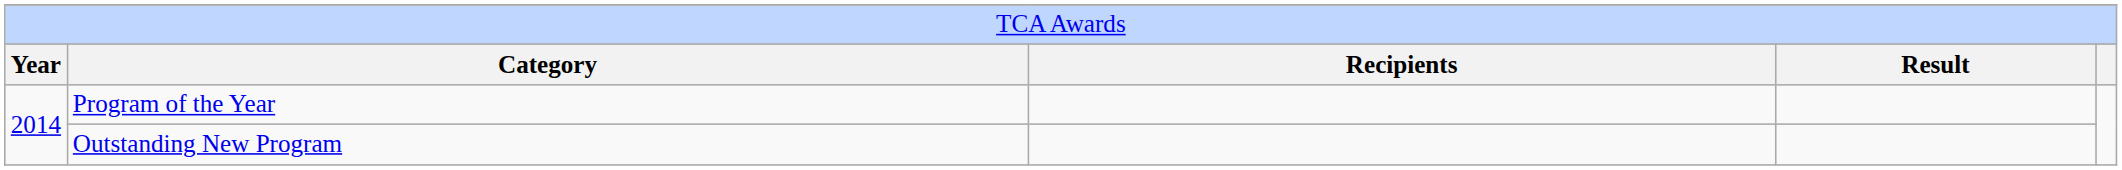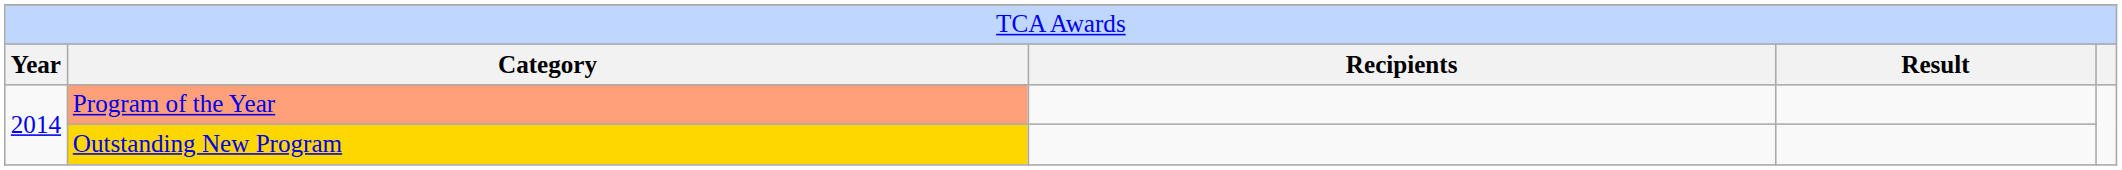(174, 104) no background -> (174, 104) lightsalmon background
(207, 143) no background -> (207, 143) gold background
